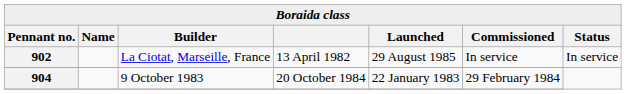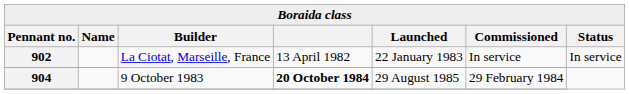(414, 57) 29 August 1985 -> (419, 57) 22 January 1983
(321, 78) normal -> (323, 78) bold
(416, 78) 22 January 1983 -> (417, 78) 29 August 1985
